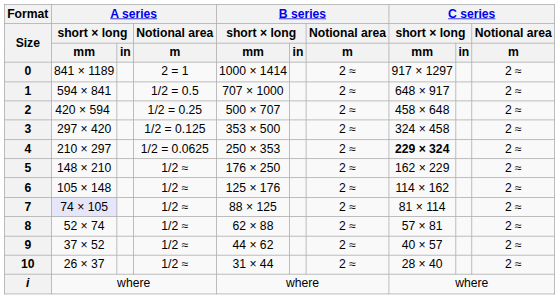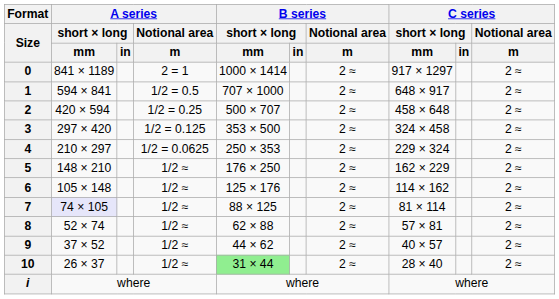(422, 149) bold -> (422, 149) normal
(253, 264) no background -> (253, 264) lightgreen background
